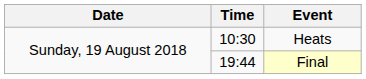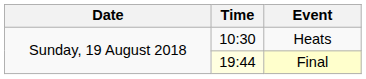(237, 62) no background -> (237, 62) lightyellow background
